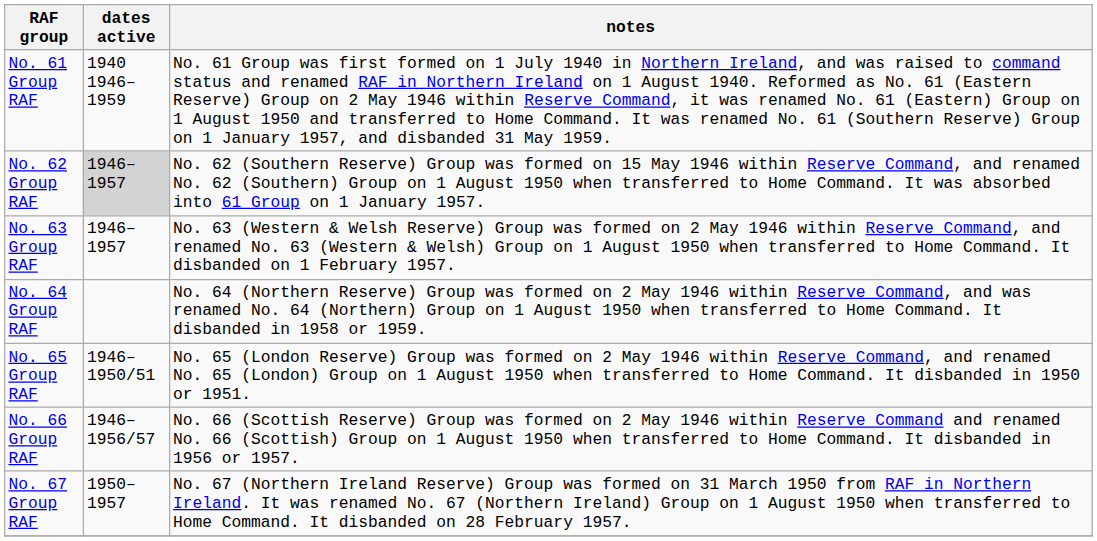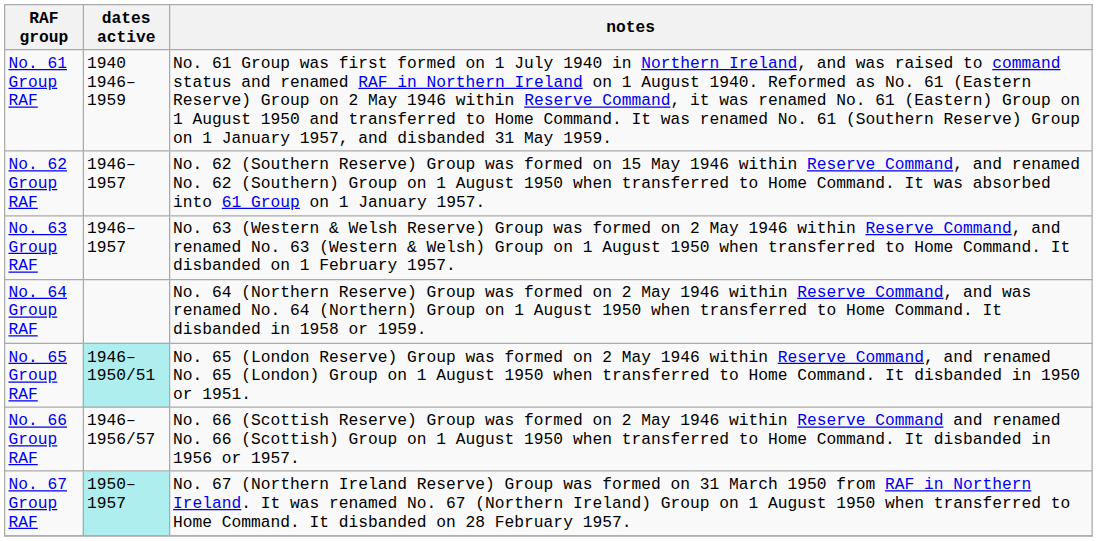(111, 174) lightgrey background -> (111, 174) no background
(121, 366) no background -> (121, 366) paleturquoise background
(111, 494) no background -> (111, 494) paleturquoise background
